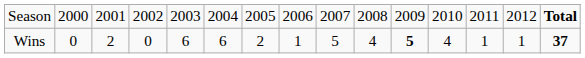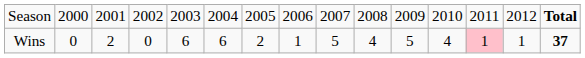(410, 40) bold -> (410, 40) normal
(484, 40) no background -> (484, 40) pink background
